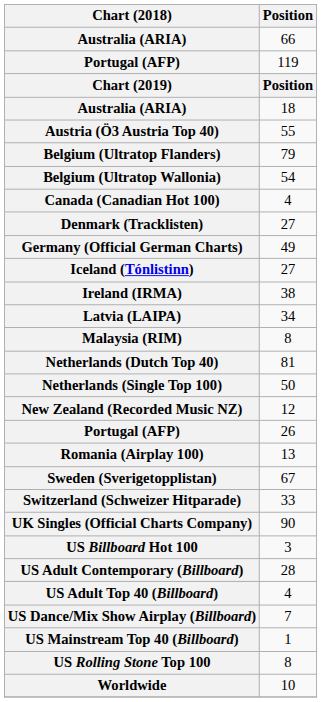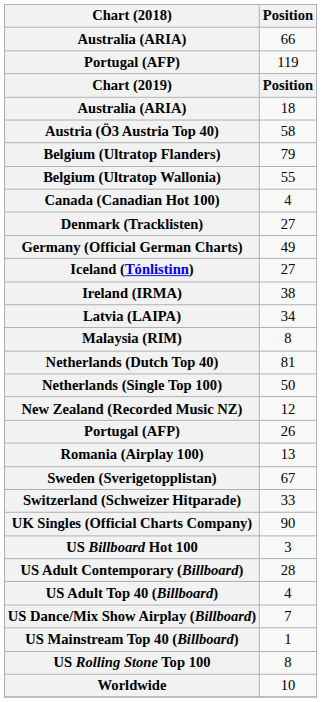(288, 131) 55 -> (288, 131) 58
(288, 177) 54 -> (288, 177) 55
